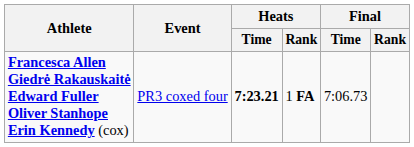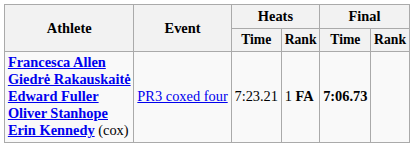(257, 96) bold -> (256, 96) normal
(346, 96) normal -> (345, 96) bold
